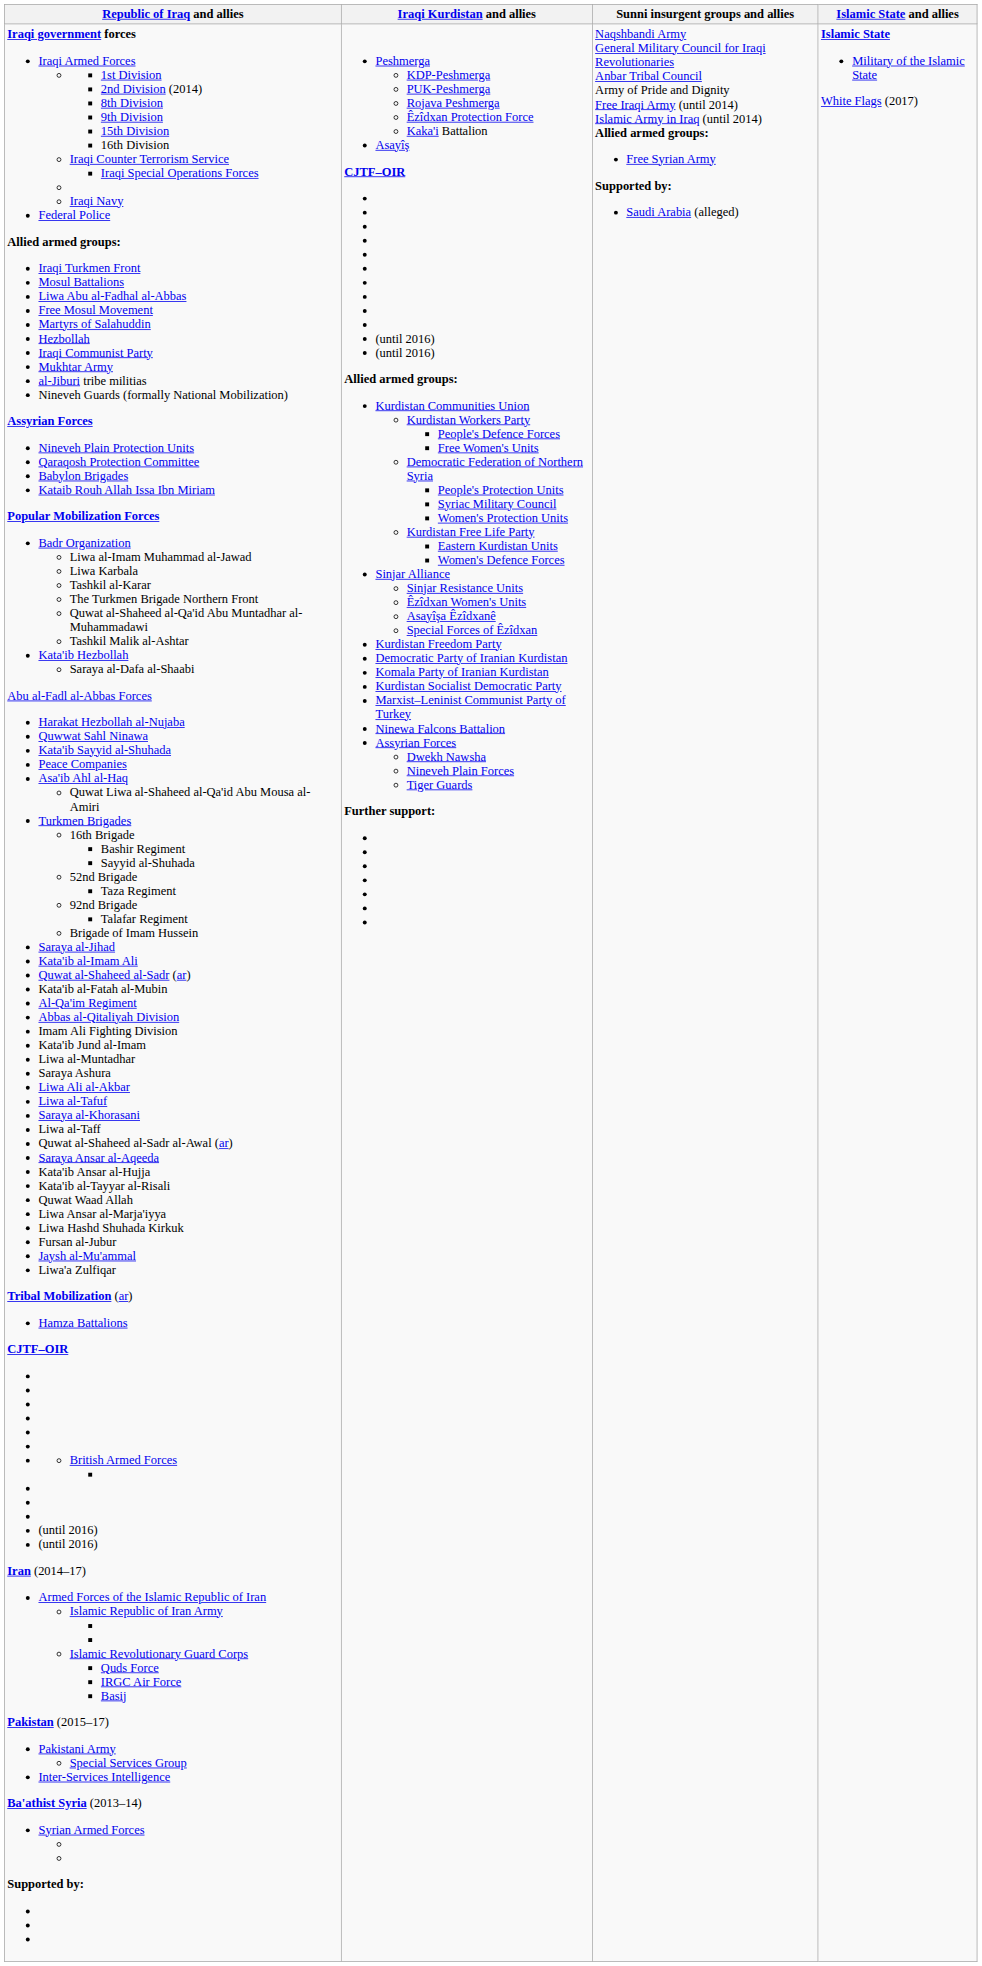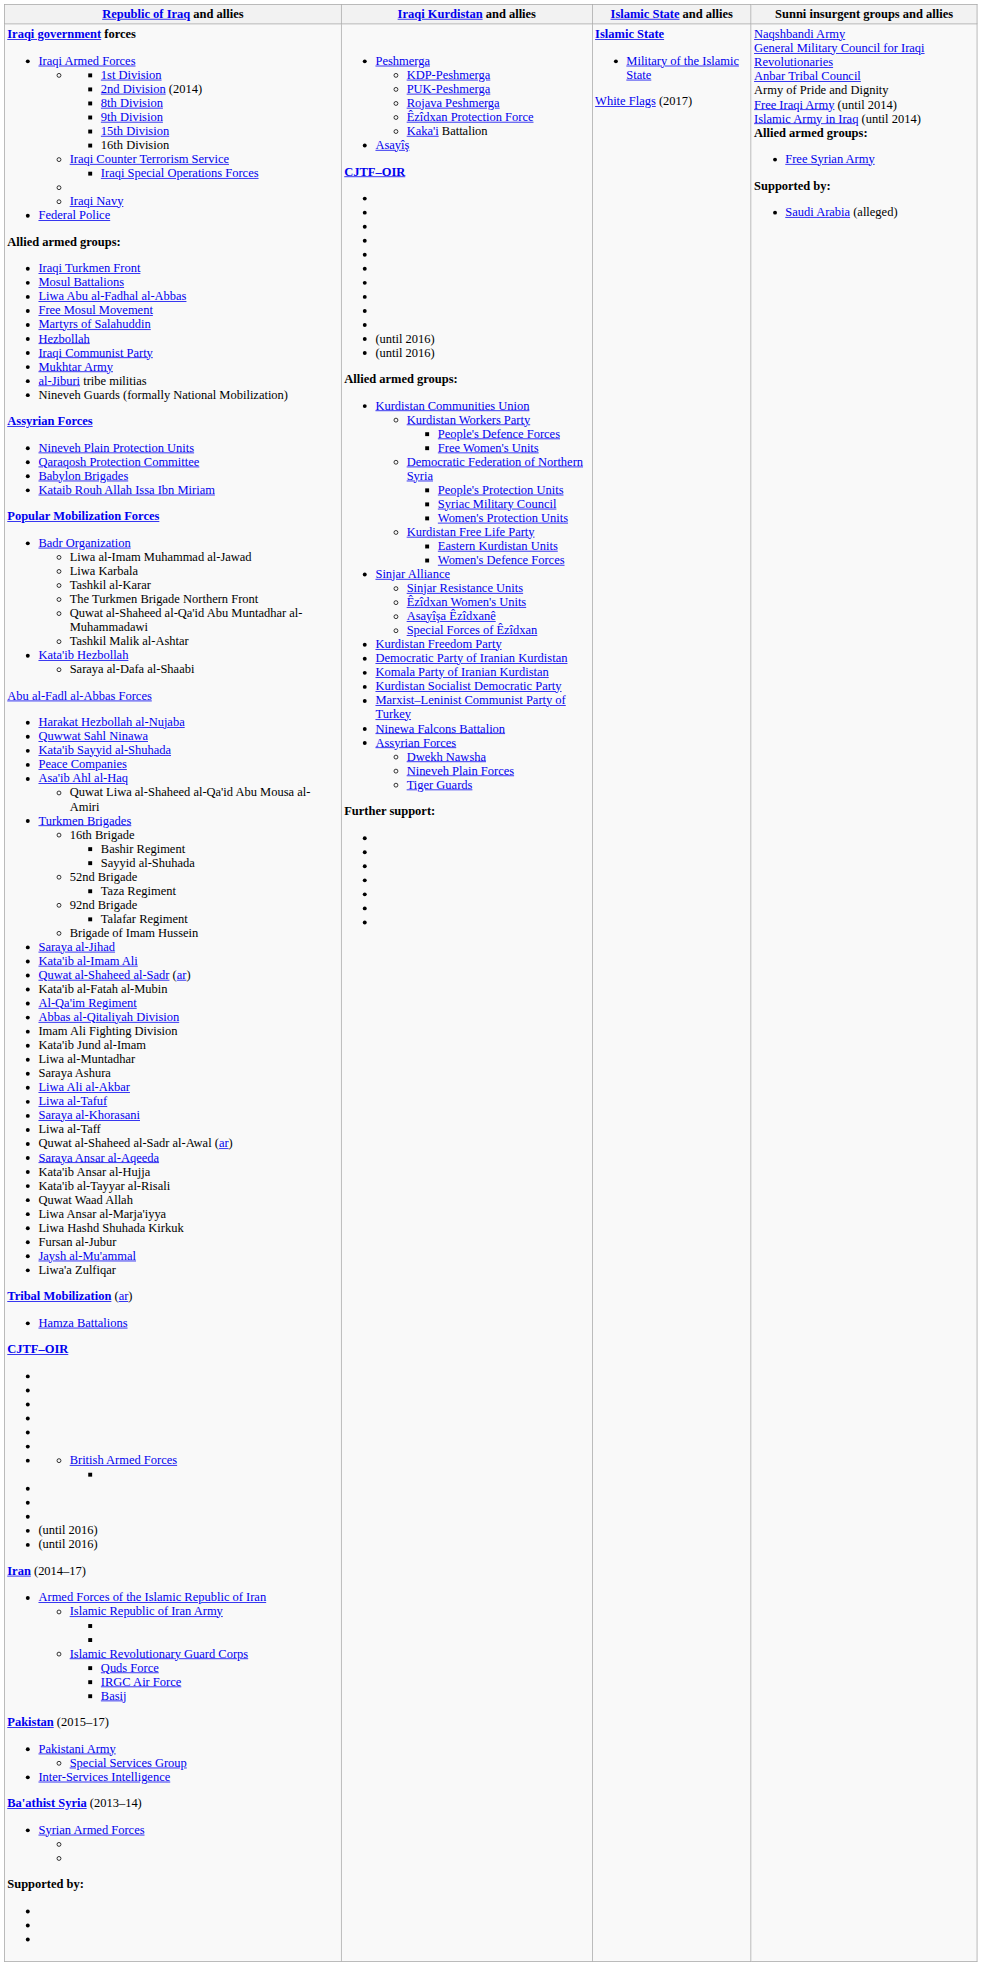columns swapped: (705, 14) <-> (898, 14)
